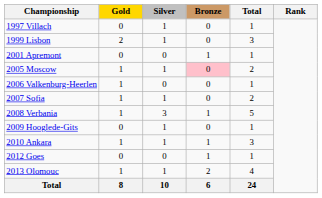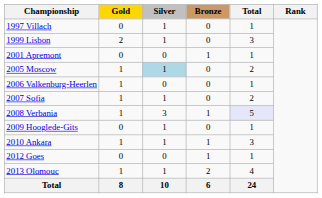(164, 70) no background -> (164, 70) lightblue background
(208, 70) pink background -> (208, 70) no background
(252, 113) no background -> (252, 113) lavender background
